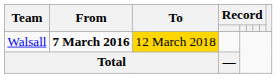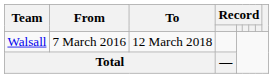(91, 41) bold -> (89, 41) normal
(176, 41) gold background -> (172, 41) no background
